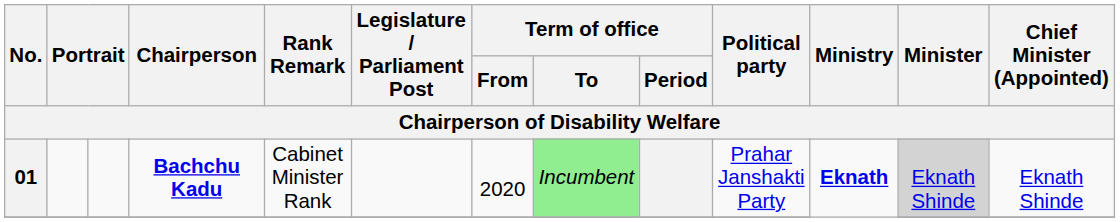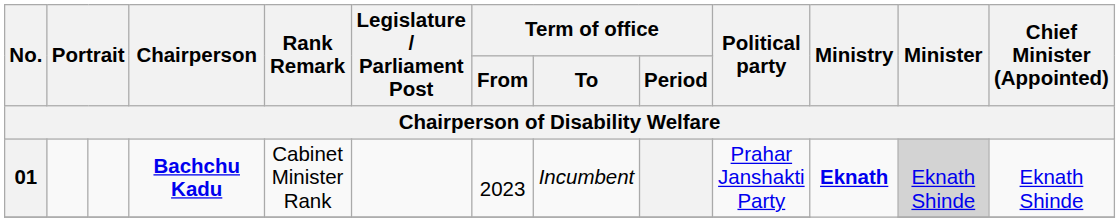(503, 189) 2020 -> (503, 189) 2023
(586, 177) lightgreen background -> (586, 177) no background
